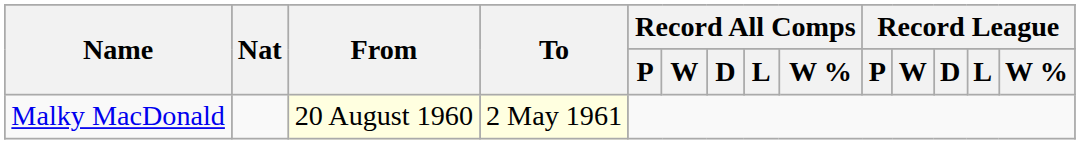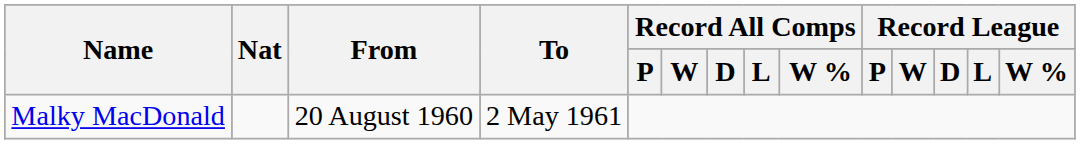(384, 116) lightyellow background -> (384, 116) no background
(554, 116) lightyellow background -> (554, 116) no background
